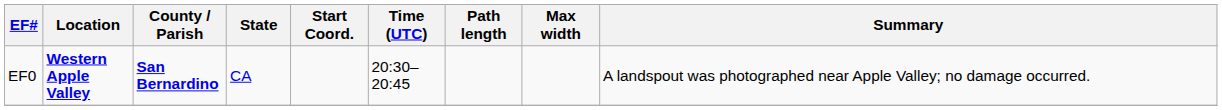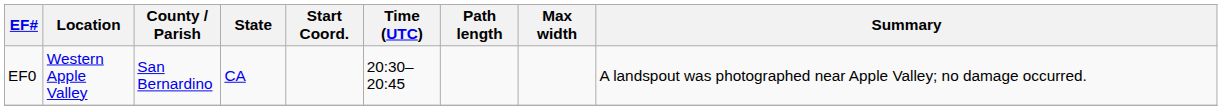(77, 75) bold -> (75, 75) normal
(178, 75) bold -> (175, 75) normal
